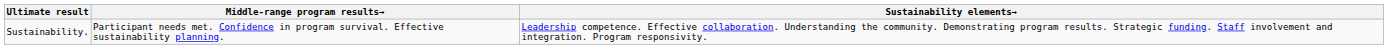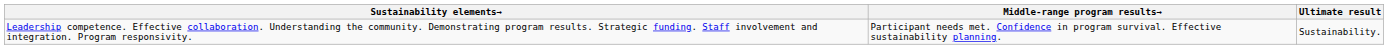columns swapped: (951, 12) <-> (48, 12)
